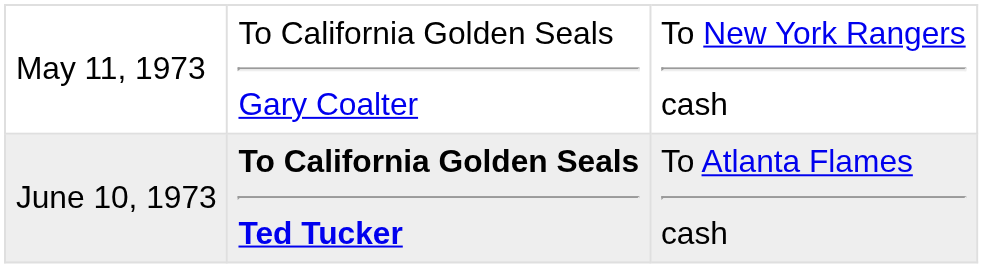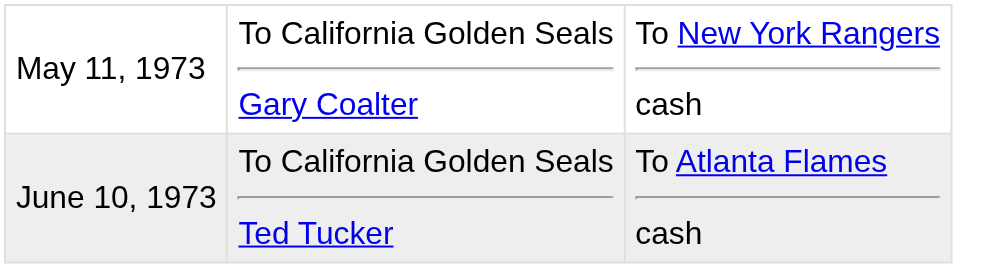(439, 197) bold -> (426, 197) normal
